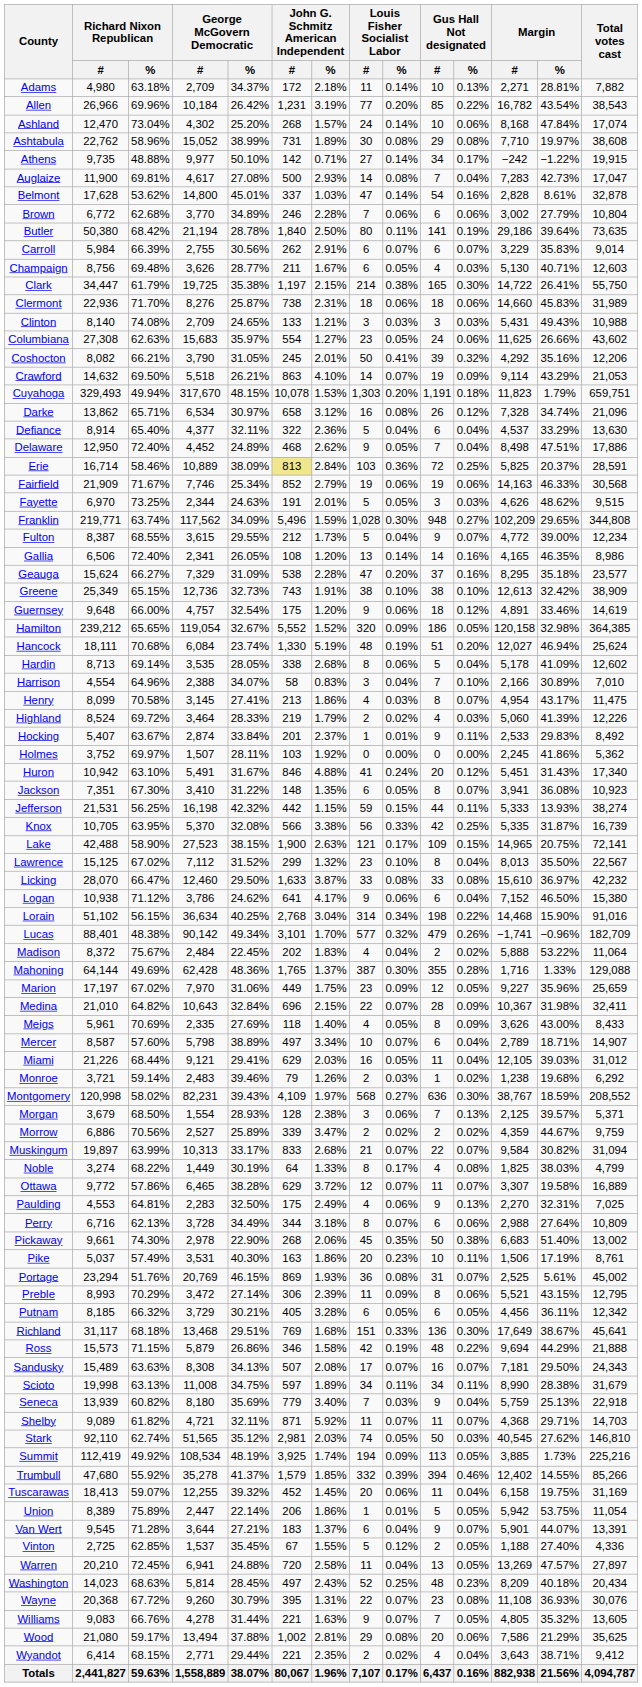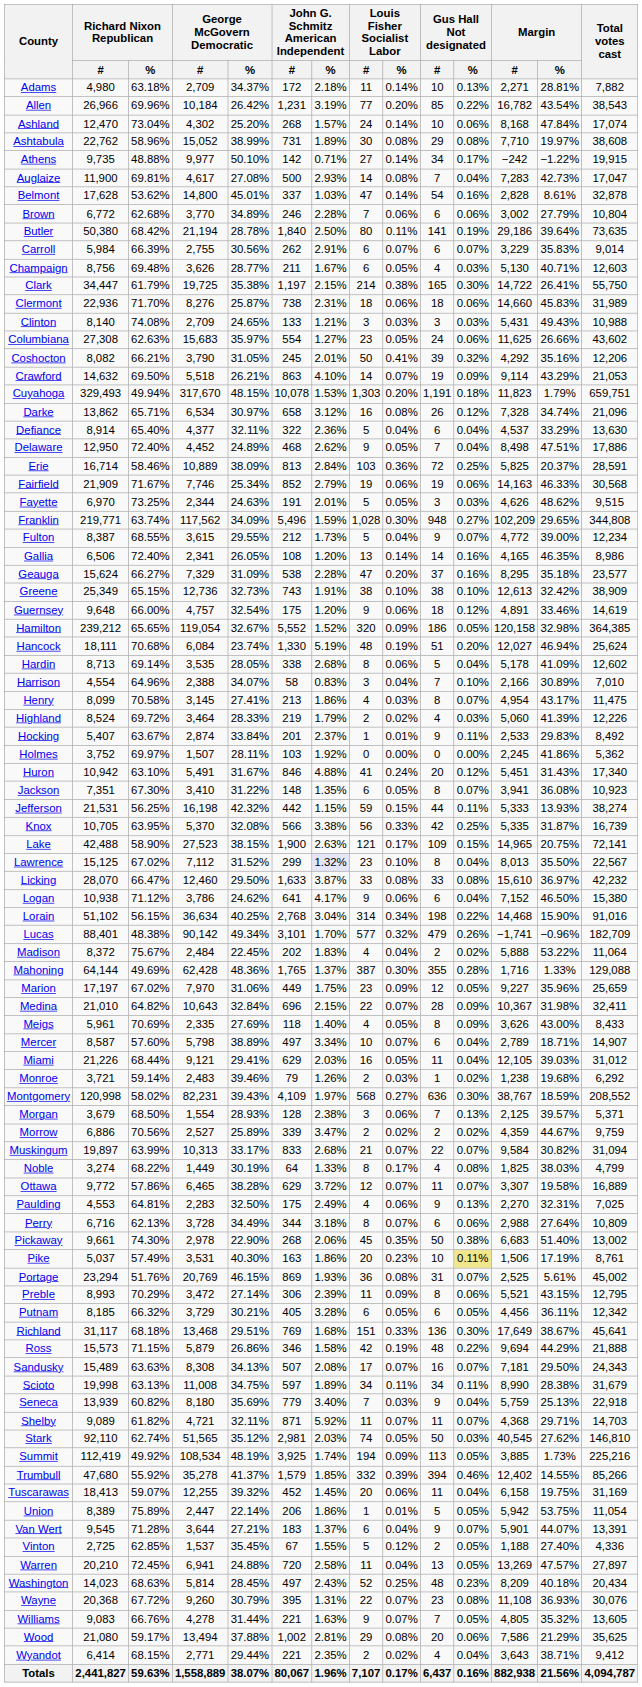(292, 466) khaki background -> (292, 466) no background
(331, 862) no background -> (331, 862) lavender background
(473, 1258) no background -> (473, 1258) khaki background
